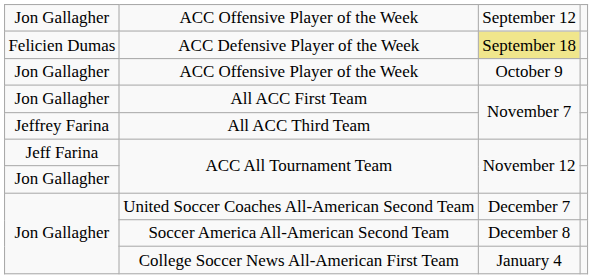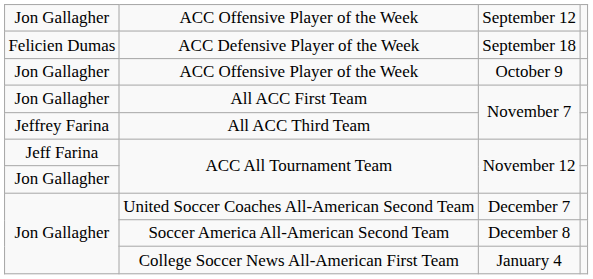(529, 44) khaki background -> (529, 44) no background
